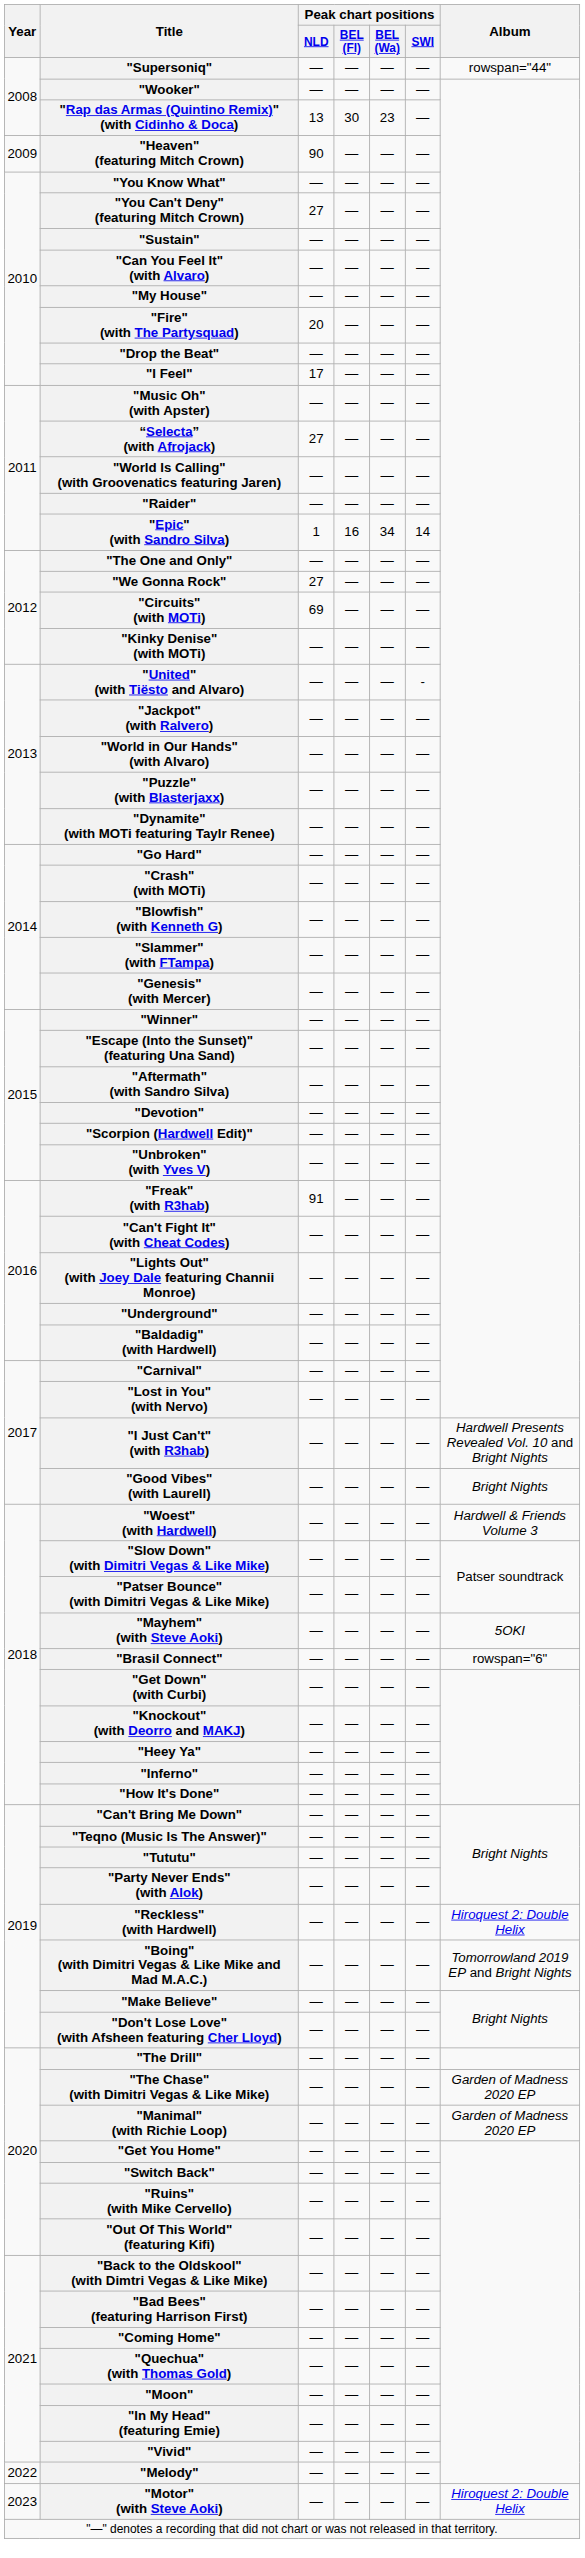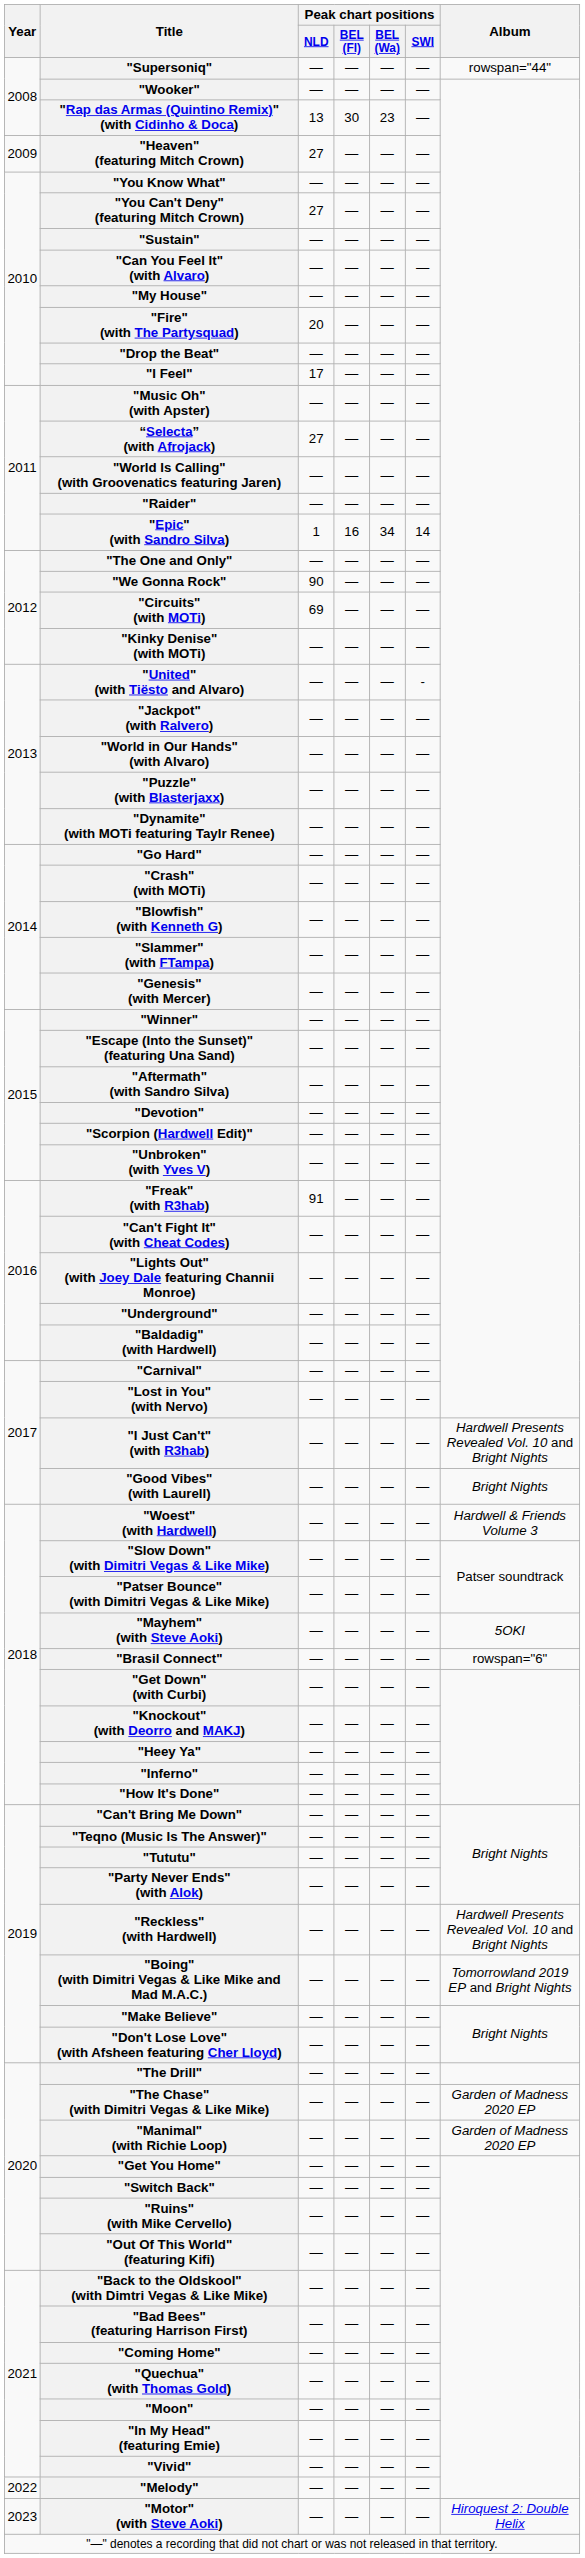(316, 153) 90 -> (316, 153) 27
(316, 581) 27 -> (316, 581) 90
(510, 1922) Hiroquest 2: Double Helix -> (510, 1929) Hardwell Presents Revealed Vol. 10 and Bright Nights
